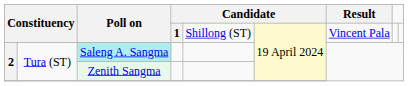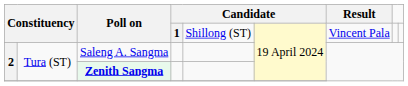(124, 52) paleturquoise background -> (124, 52) no background
(124, 71) normal -> (124, 71) bold
